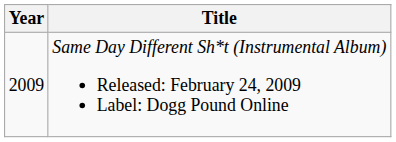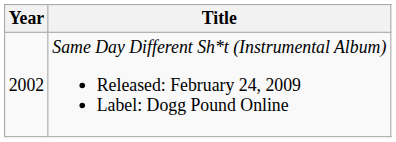(26, 84) 2009 -> (26, 84) 2002
